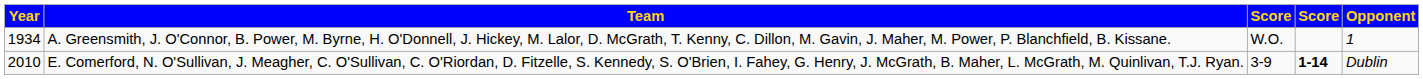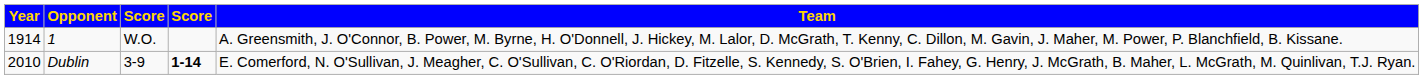columns swapped: (646, 16) <-> (1381, 16)
(24, 39) 1934 -> (24, 39) 1914
